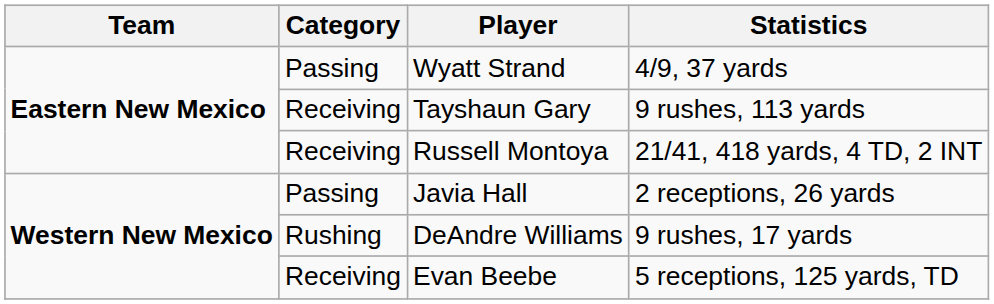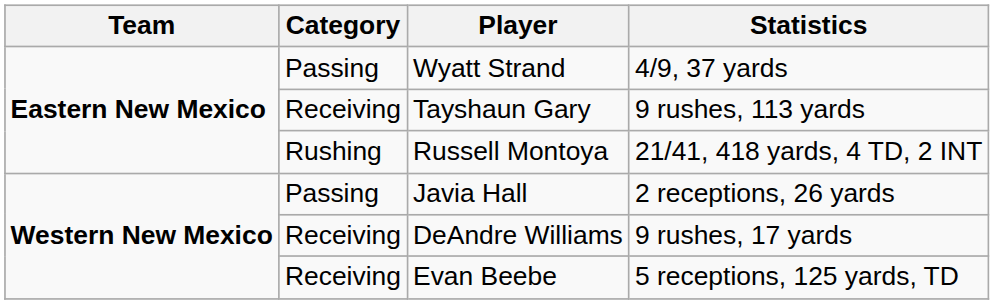(343, 151) Receiving -> (333, 151) Rushing
(333, 235) Rushing -> (343, 235) Receiving
